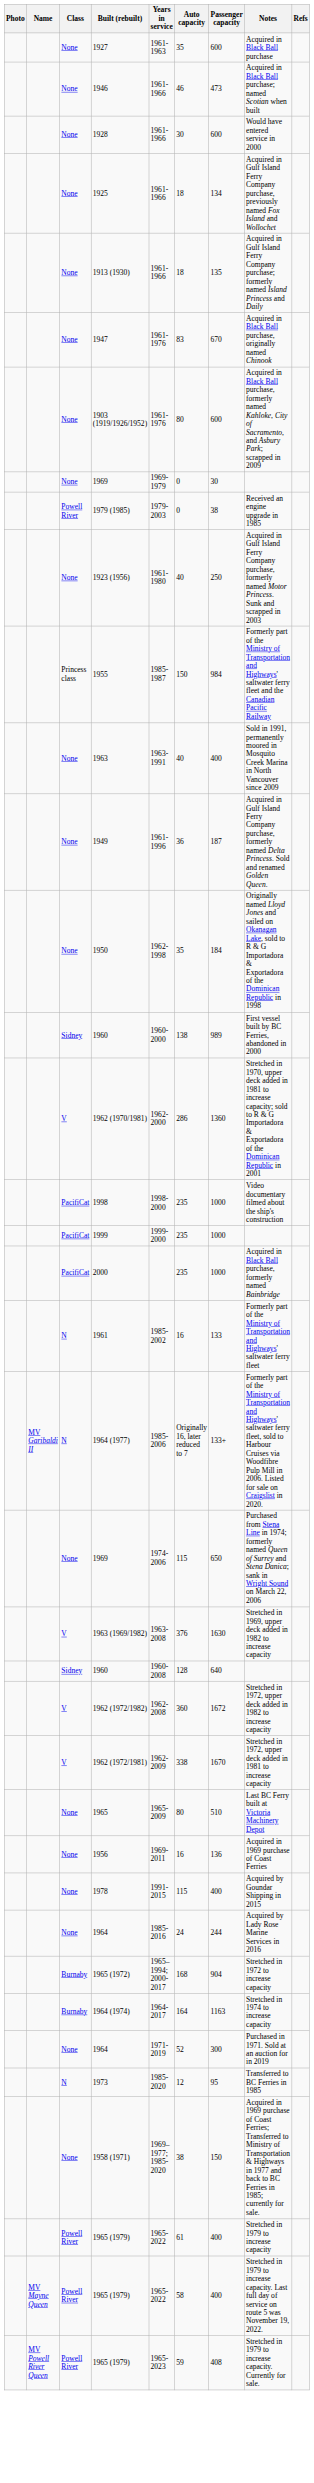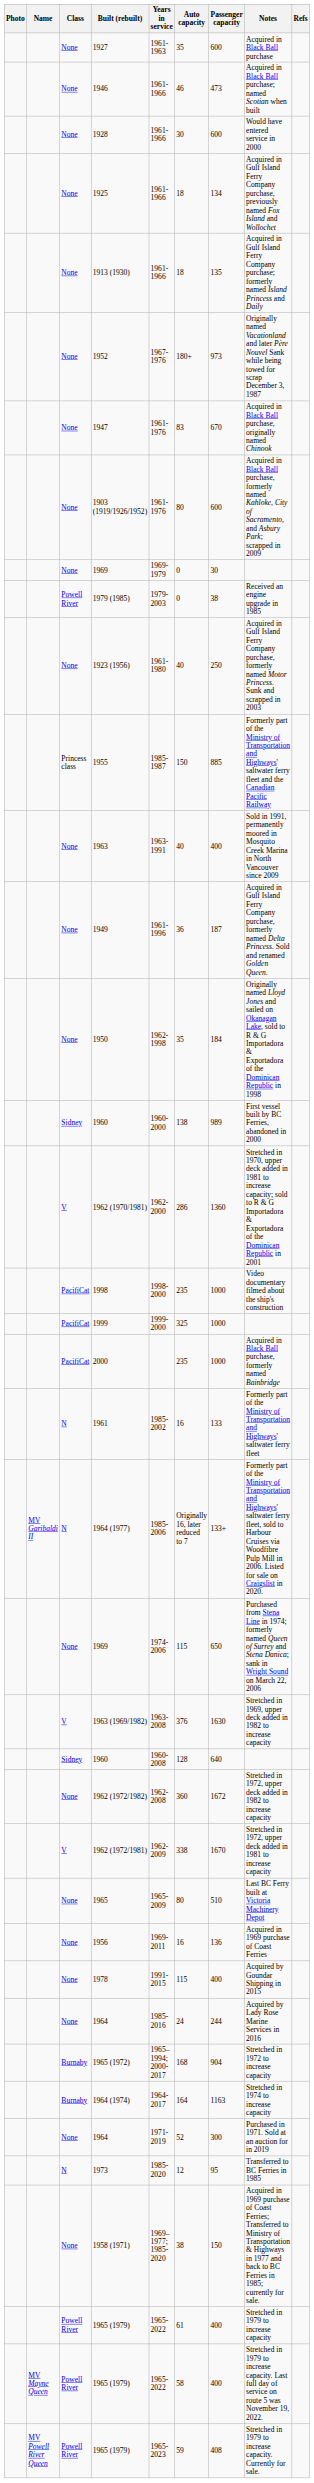+ row: (43, 357)
(216, 674) 984 -> (216, 762) 885
(182, 1236) 235 -> (182, 1324) 325
(64, 1708) V -> (70, 1796) None
